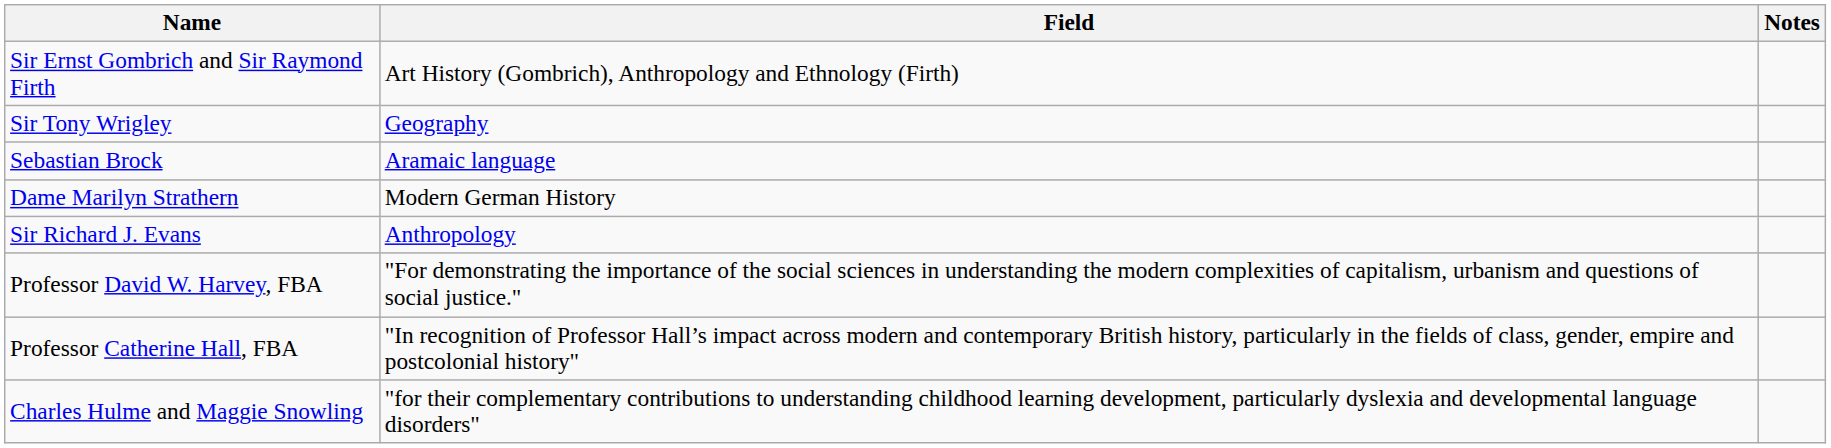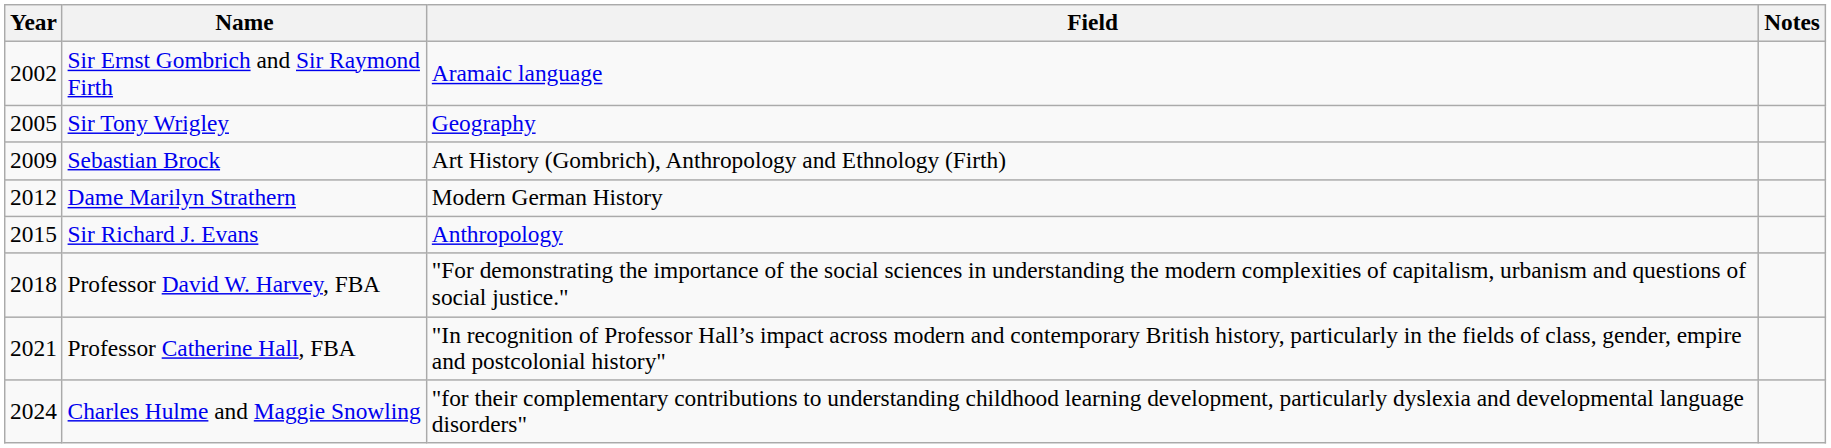+ column: (33, 23)
(672, 73) Art History (Gombrich), Anthropology and Ethnology (Firth) -> (517, 73) Aramaic language
(470, 160) Aramaic language -> (719, 160) Art History (Gombrich), Anthropology and Ethnology (Firth)
